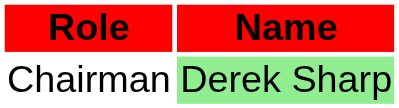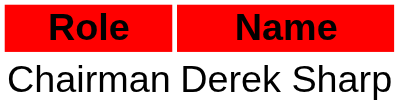(286, 79) lightgreen background -> (286, 79) no background
